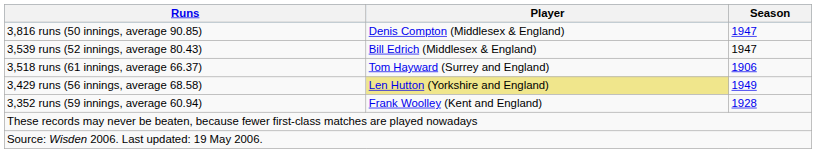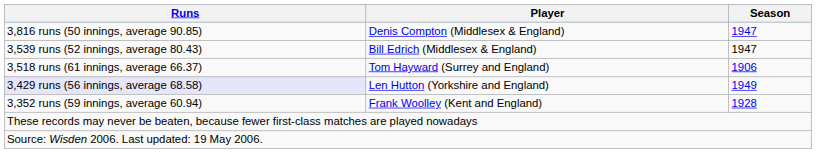(105, 85) no background -> (105, 85) lavender background
(459, 85) khaki background -> (459, 85) no background
